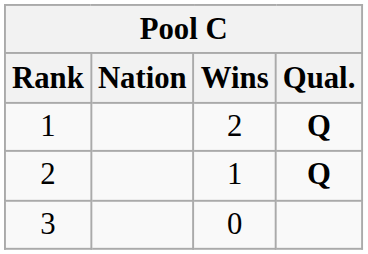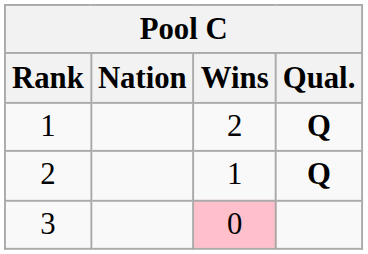(235, 223) no background -> (235, 223) pink background
